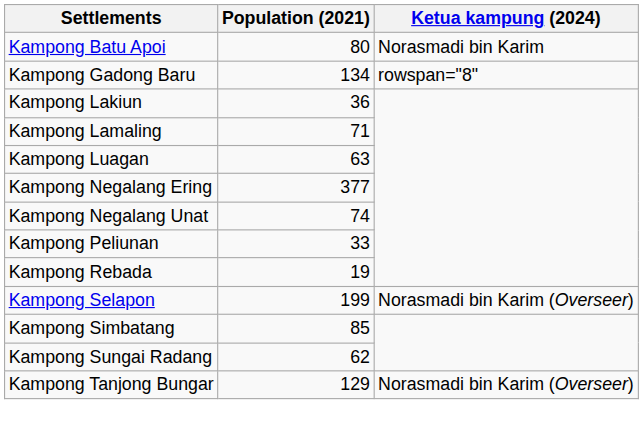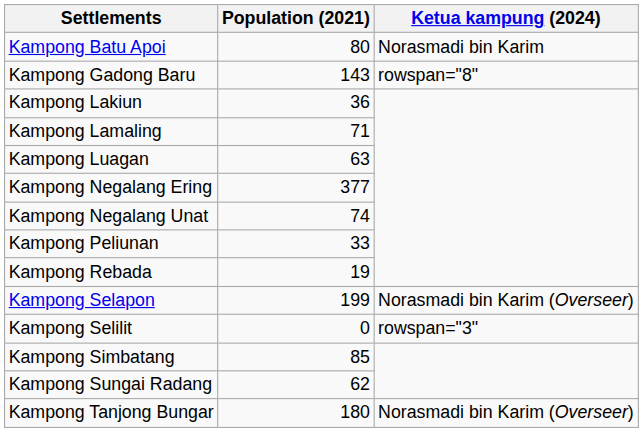(355, 74) 134 -> (355, 74) 143
+ row: (70, 328)
(355, 384) 129 -> (355, 412) 180
